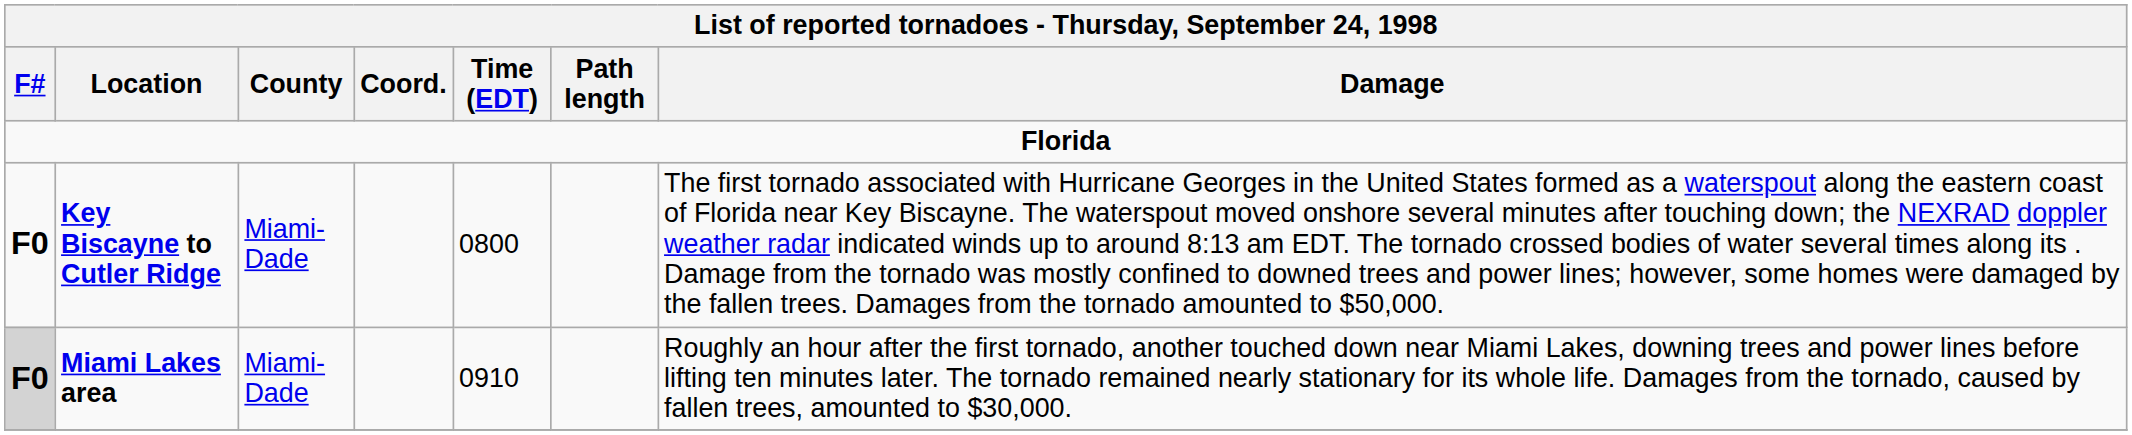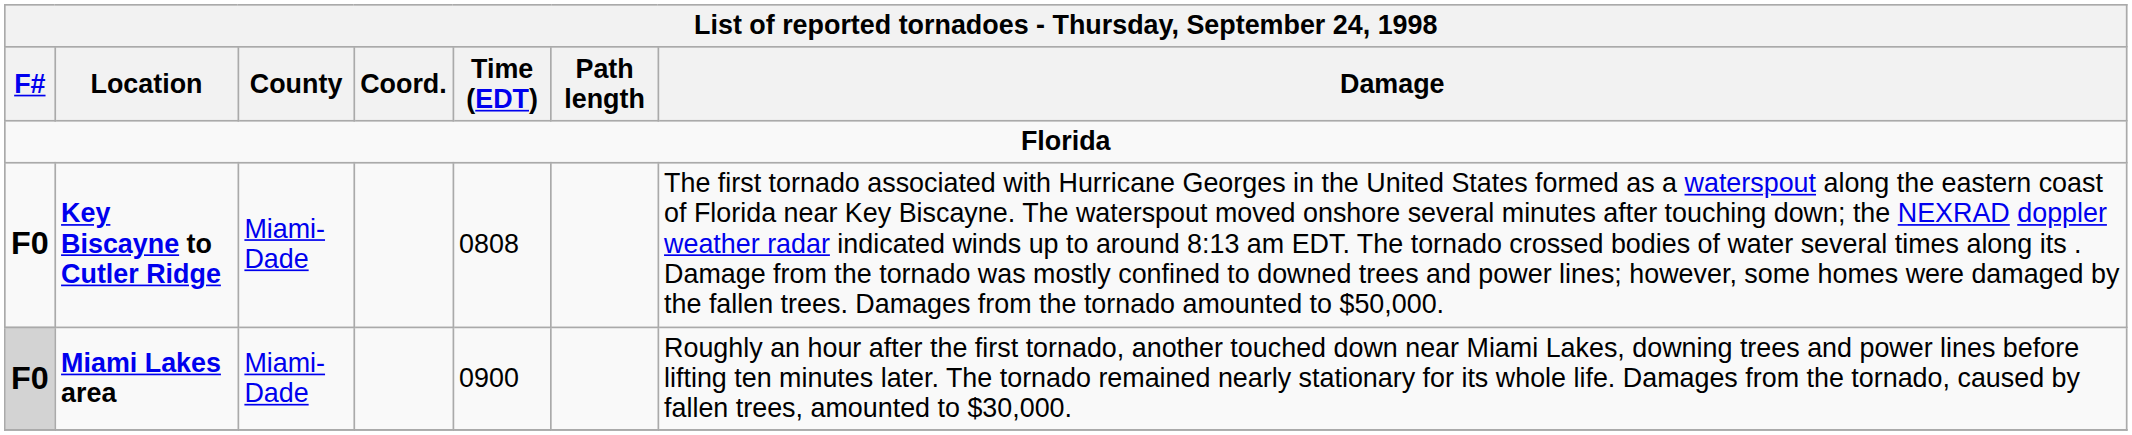(489, 244) 0800 -> (489, 244) 0808
(489, 377) 0910 -> (489, 377) 0900
